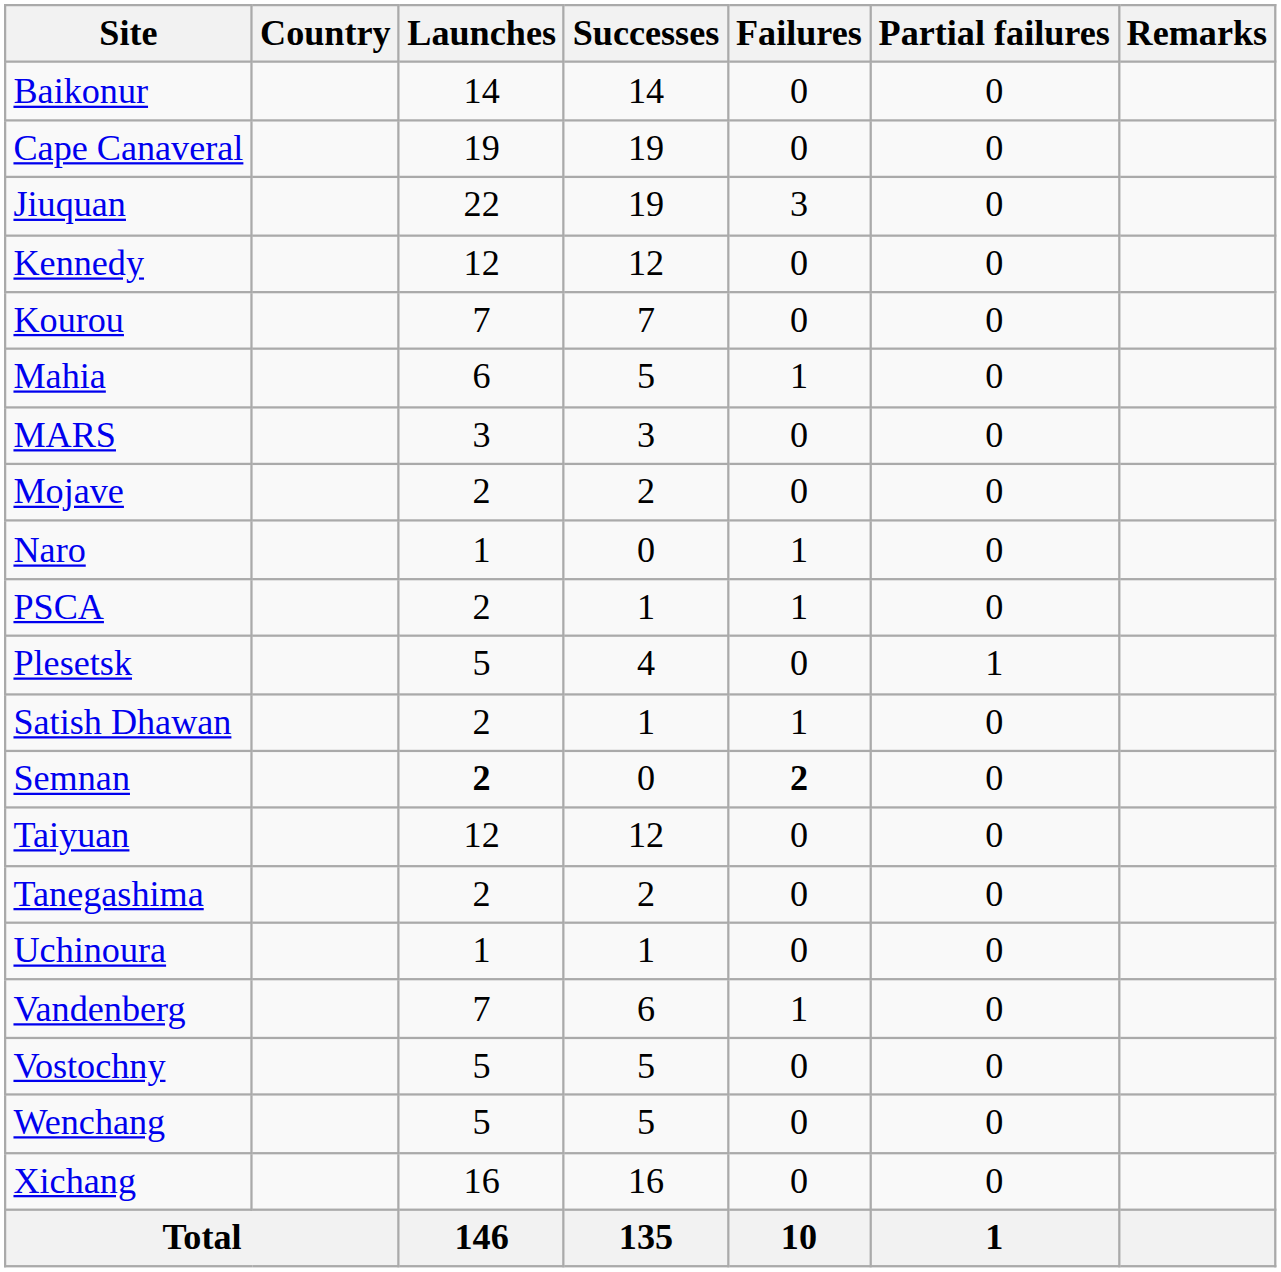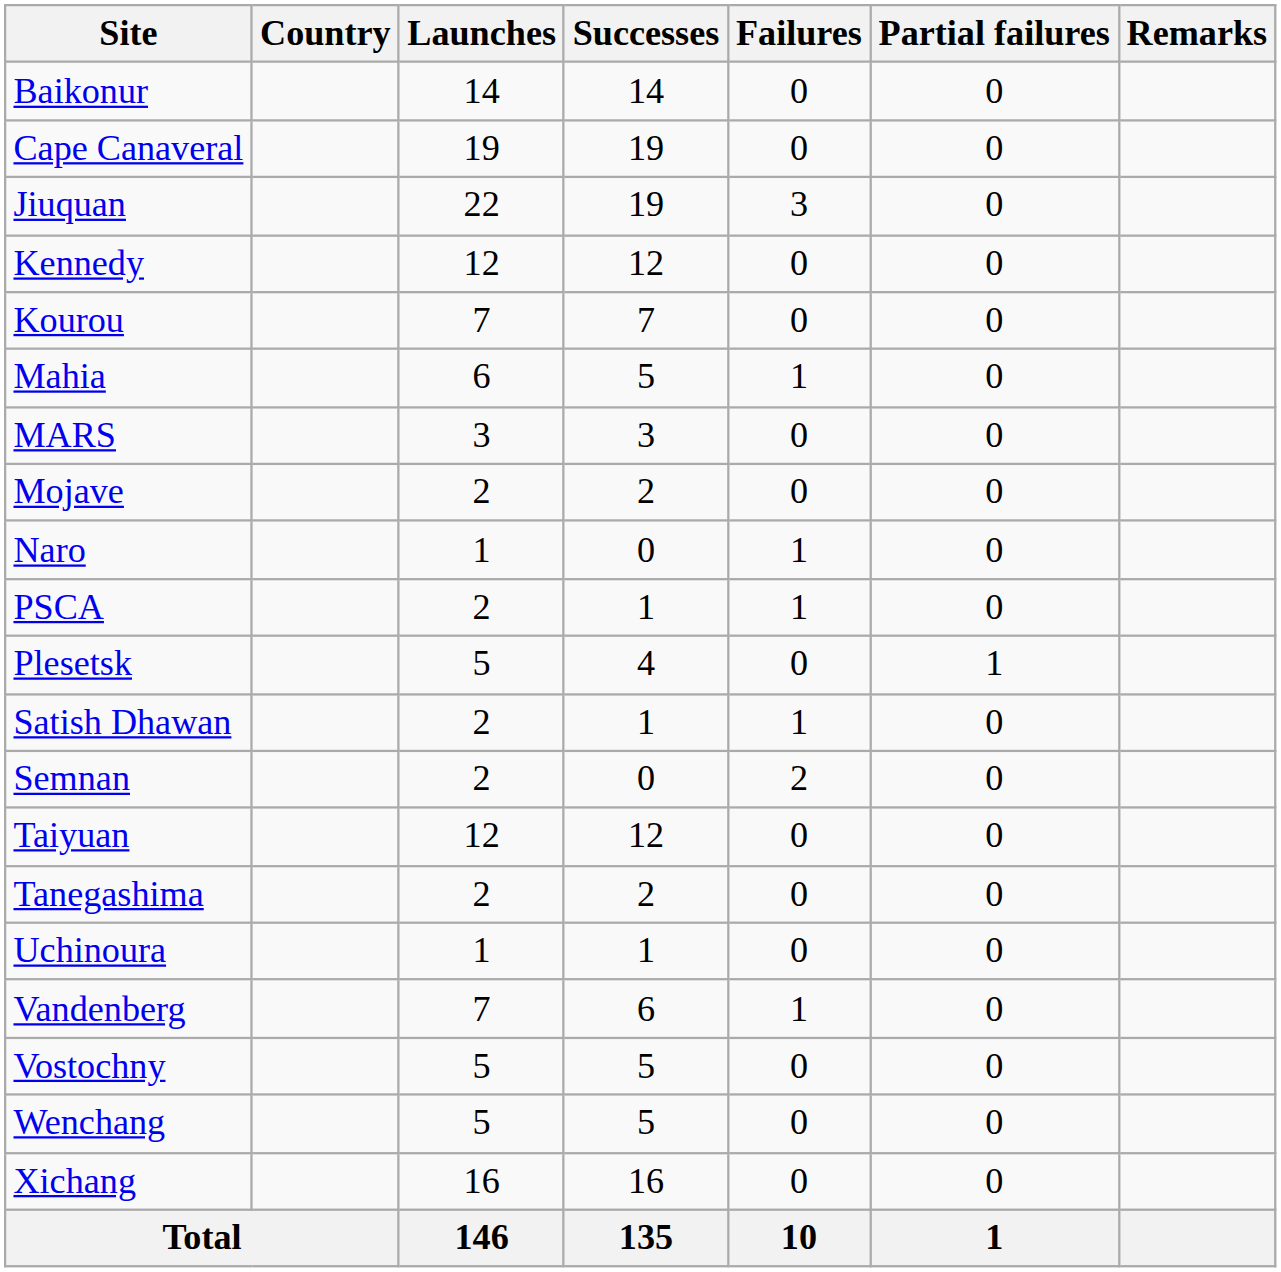(482, 778) bold -> (482, 778) normal
(799, 778) bold -> (799, 778) normal
